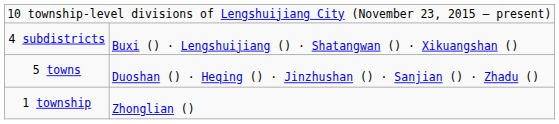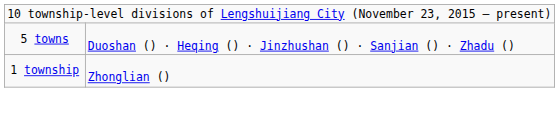- row: (57, 39)
